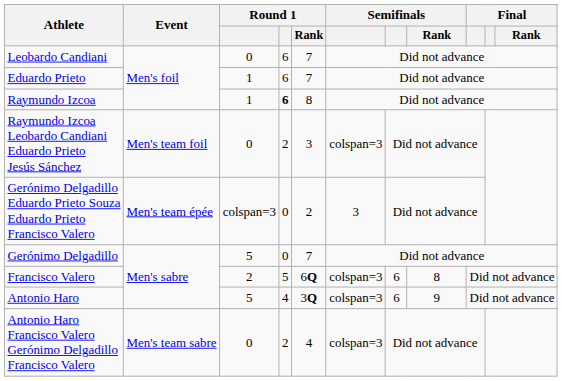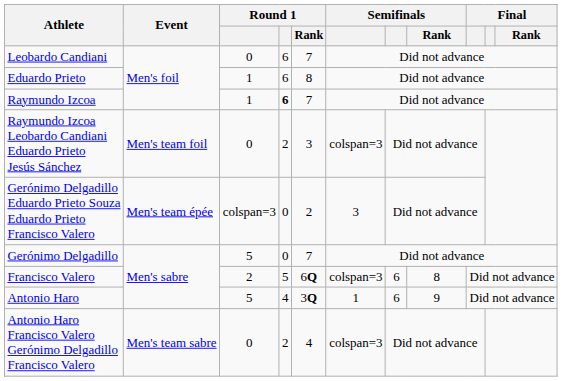(309, 78) 7 -> (309, 78) 8
(309, 99) 8 -> (309, 99) 7
(356, 298) colspan=3 -> (356, 298) 1
